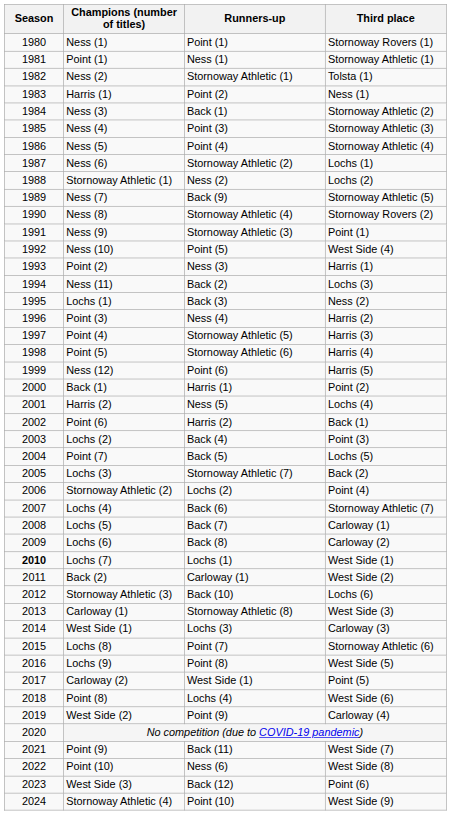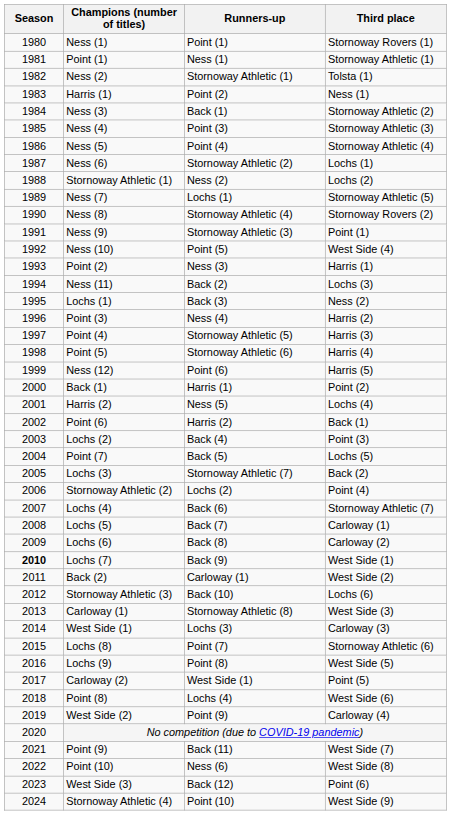(207, 197) Back (9) -> (210, 197) Lochs (1)
(210, 560) Lochs (1) -> (207, 560) Back (9)
